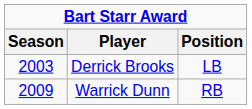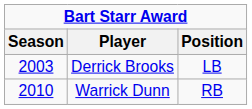(36, 91) 2009 -> (36, 91) 2010
